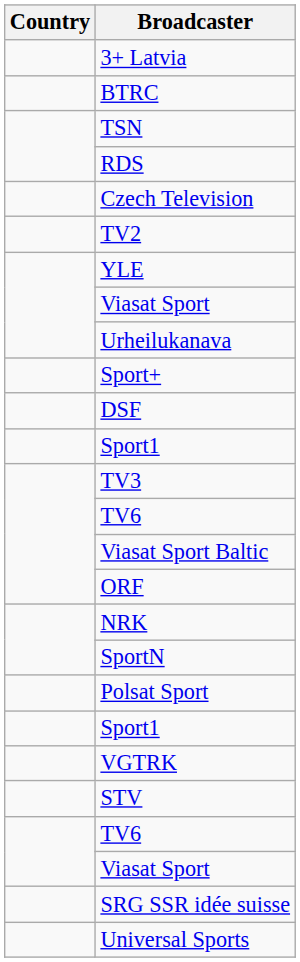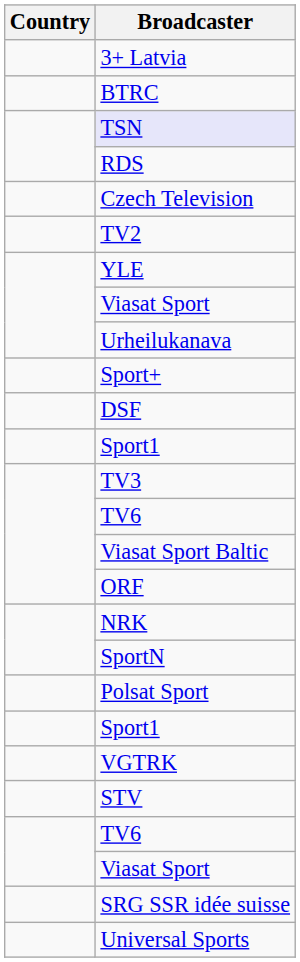(121, 128) no background -> (121, 128) lavender background
